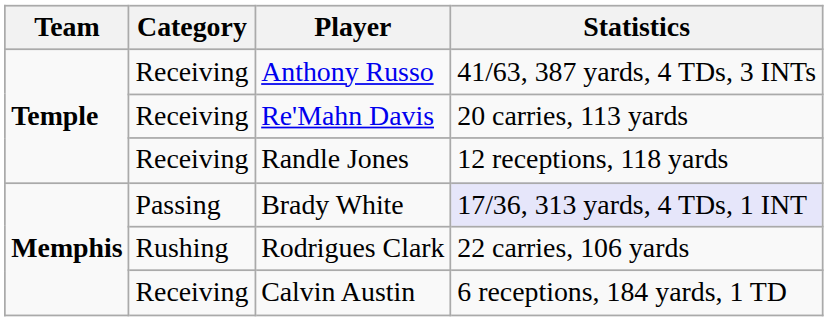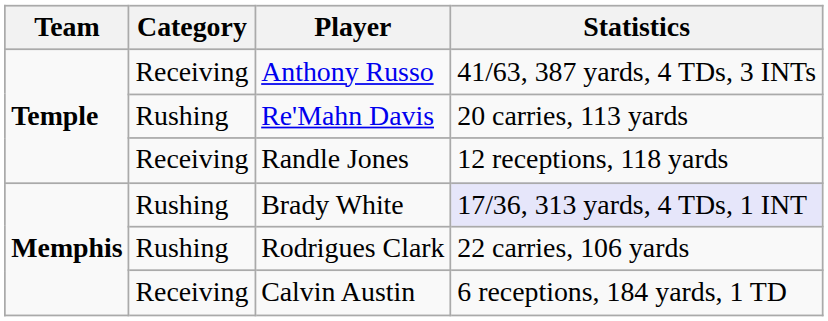(192, 115) Receiving -> (182, 115) Rushing
(178, 204) Passing -> (182, 204) Rushing
